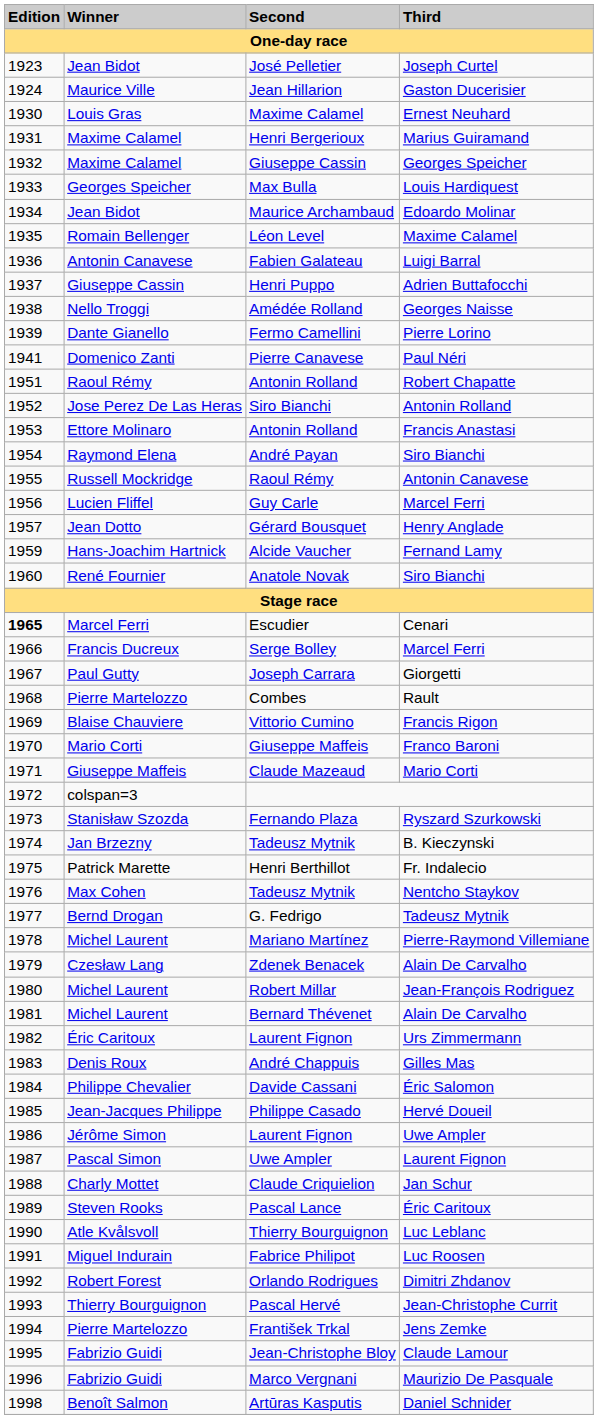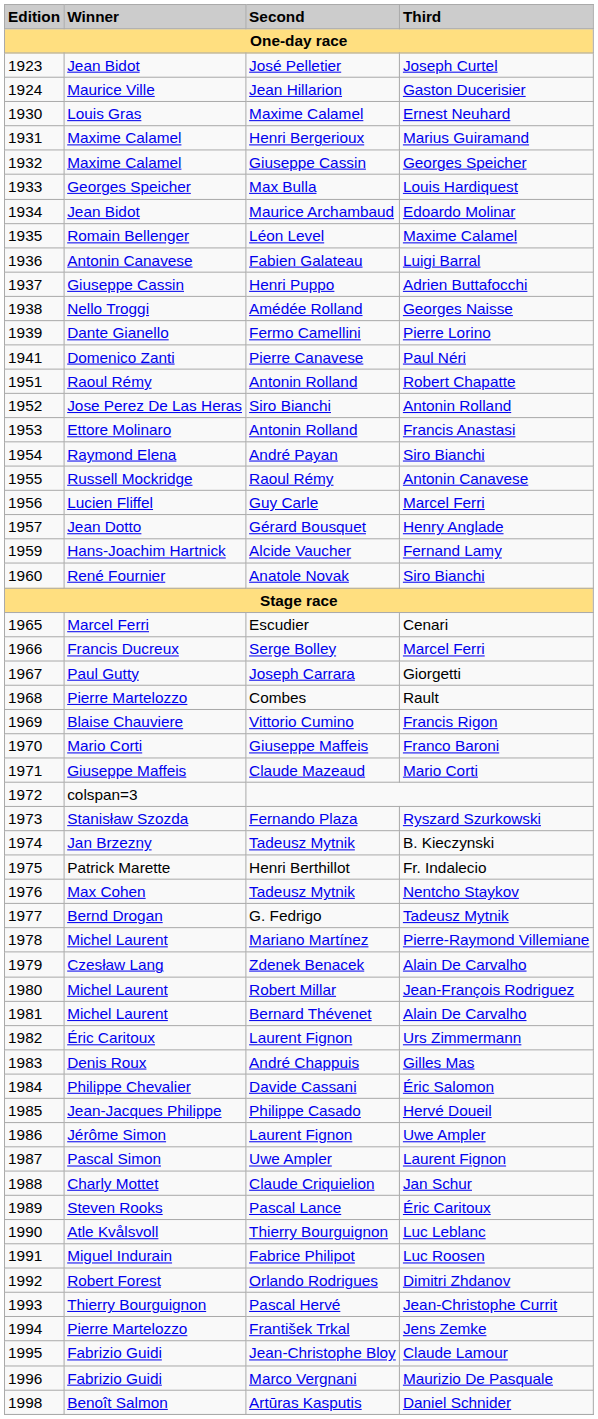(25, 624) bold -> (25, 624) normal
